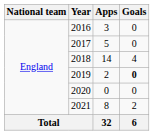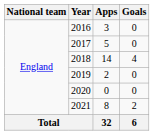(134, 75) bold -> (134, 75) normal
